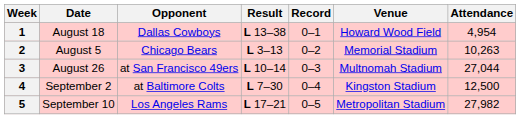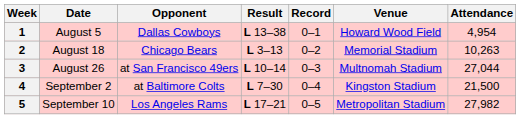(78, 31) August 18 -> (78, 31) August 5
(78, 50) August 5 -> (78, 50) August 18
(482, 86) 12,500 -> (482, 86) 21,500
